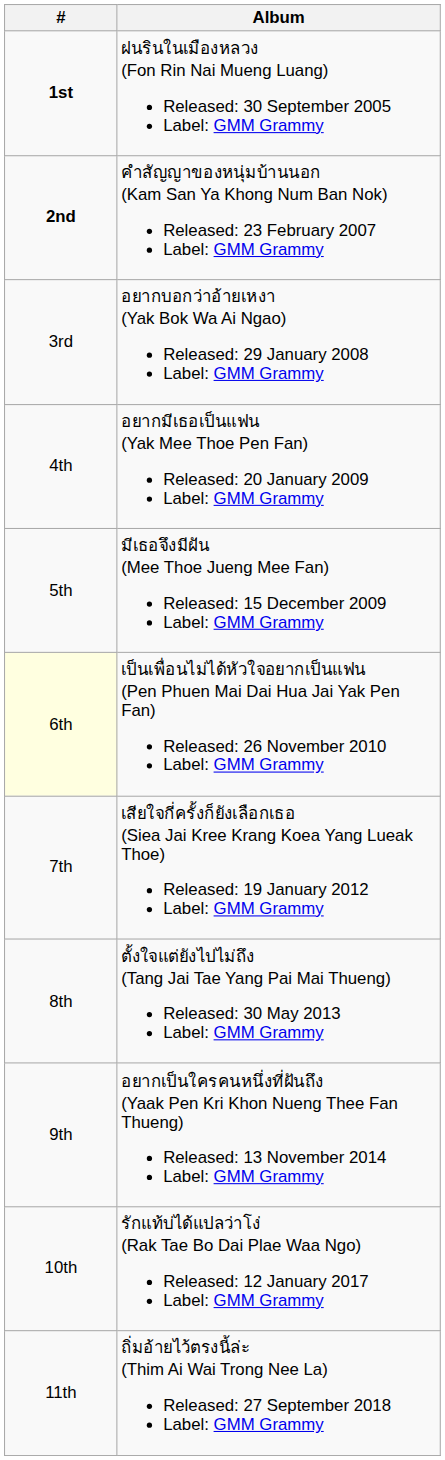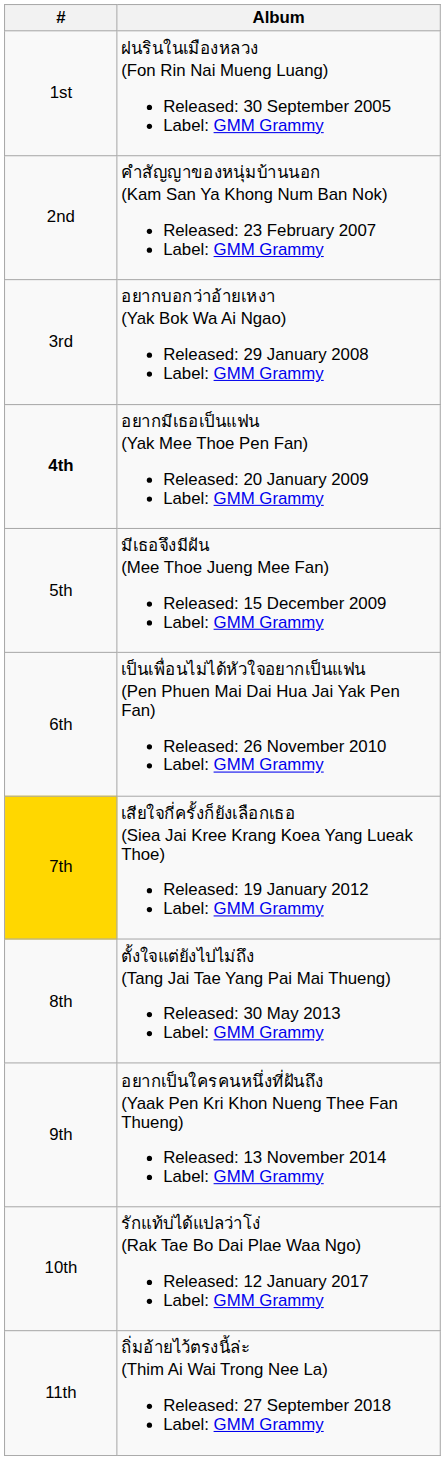(61, 93) bold -> (61, 93) normal
(61, 217) bold -> (61, 217) normal
(61, 466) normal -> (61, 466) bold
(61, 724) lightyellow background -> (61, 724) no background
(61, 867) no background -> (61, 867) gold background
